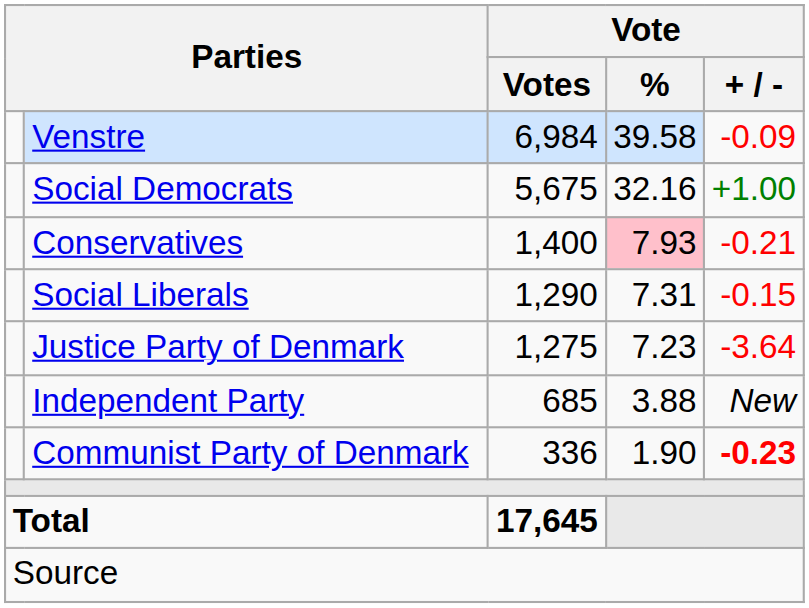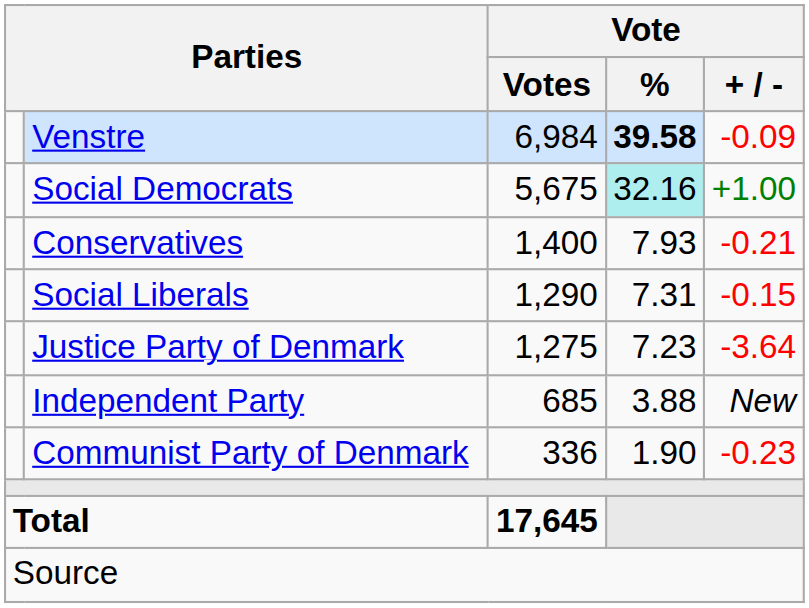(655, 136) normal -> (655, 136) bold
(655, 189) no background -> (655, 189) paleturquoise background
(664, 242) pink background -> (664, 242) no background
(758, 453) bold -> (758, 453) normal
